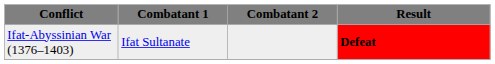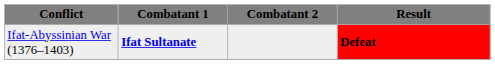(156, 42) normal -> (159, 42) bold
